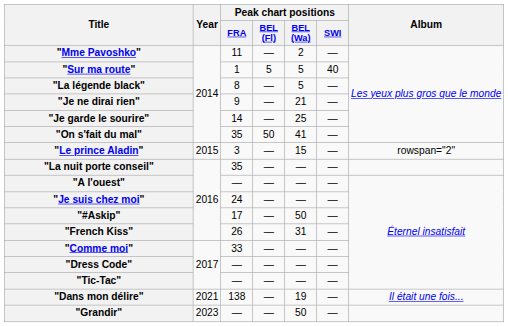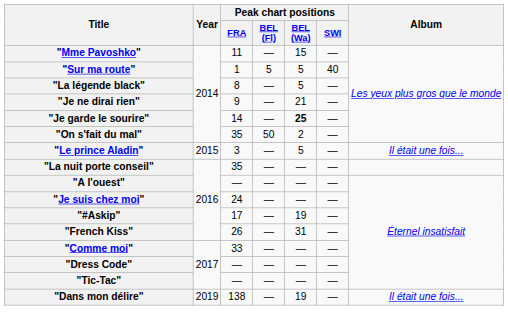(301, 53) 2 -> (301, 53) 15
(301, 118) normal -> (301, 118) bold
(301, 134) 41 -> (301, 134) 2
(301, 151) 15 -> (301, 151) 5
(426, 151) rowspan="2" -> (426, 151) Il était une fois...
(301, 216) 50 -> (301, 216) 19
(207, 297) 2021 -> (207, 297) 2019
- row: (99, 313)
